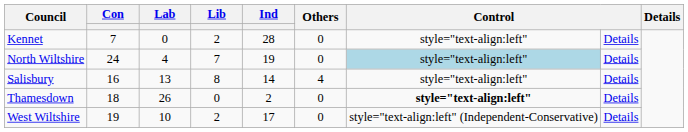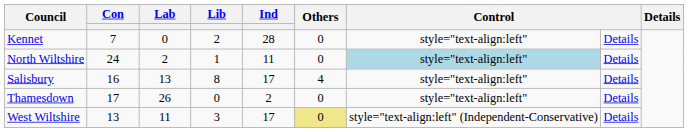(165, 59) 4 -> (165, 59) 2
(217, 59) 7 -> (217, 59) 1
(269, 59) 19 -> (269, 59) 11
(269, 78) 14 -> (269, 78) 17
(113, 98) 18 -> (113, 98) 17
(474, 98) bold -> (474, 98) normal
(113, 117) 19 -> (113, 117) 13
(165, 117) 10 -> (165, 117) 11
(217, 117) 2 -> (217, 117) 3
(320, 117) no background -> (320, 117) khaki background
